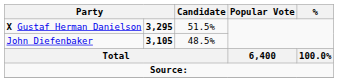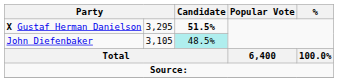(159, 26) bold -> (159, 26) normal
(201, 26) normal -> (201, 26) bold
(159, 41) bold -> (159, 41) normal
(201, 41) no background -> (201, 41) paleturquoise background
